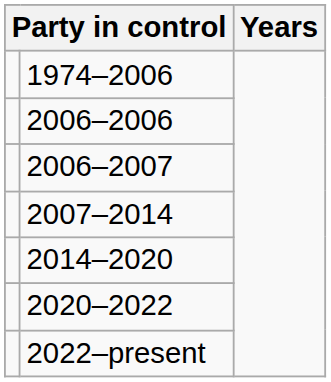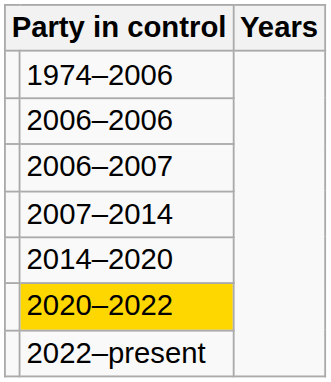(100, 306) no background -> (100, 306) gold background
